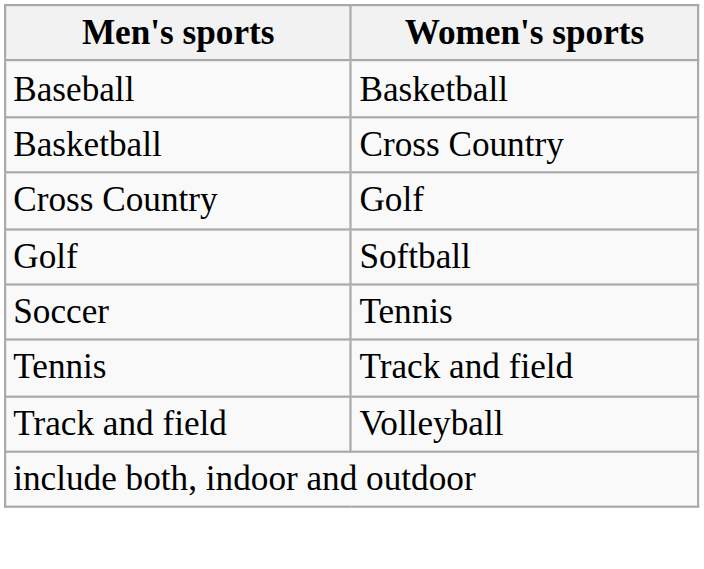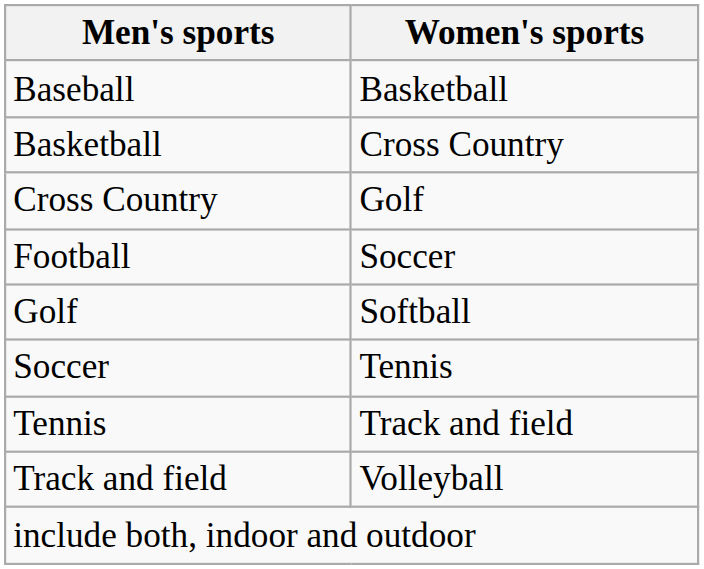+ row: (72, 255)
